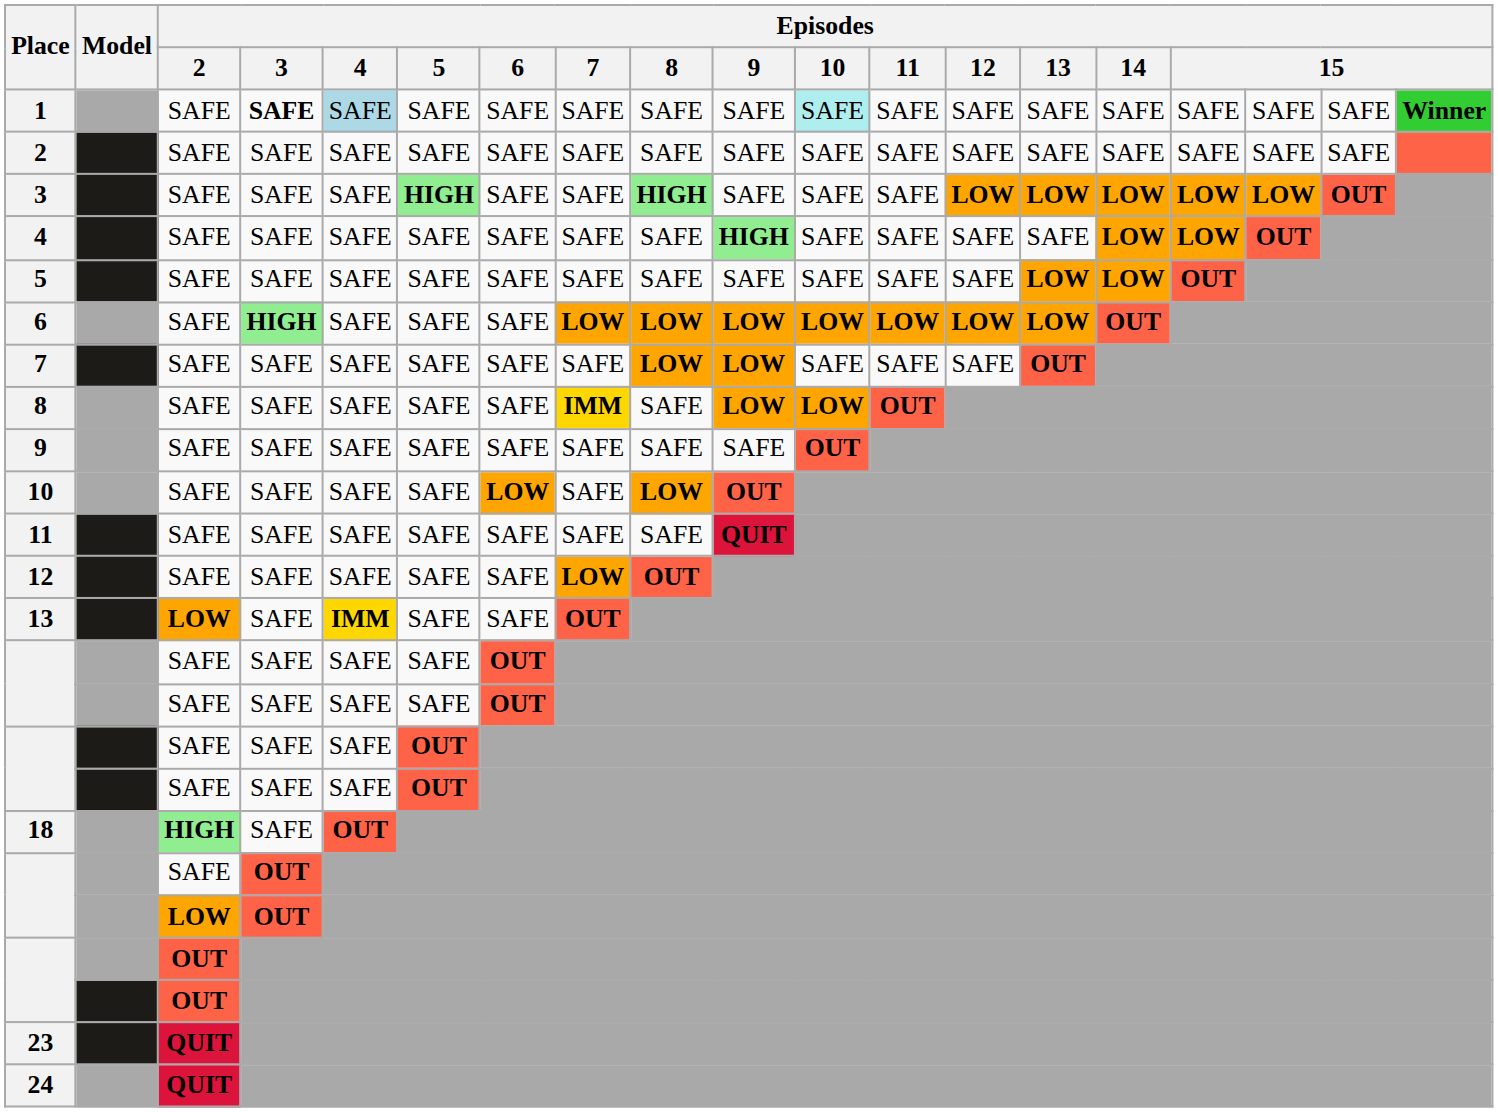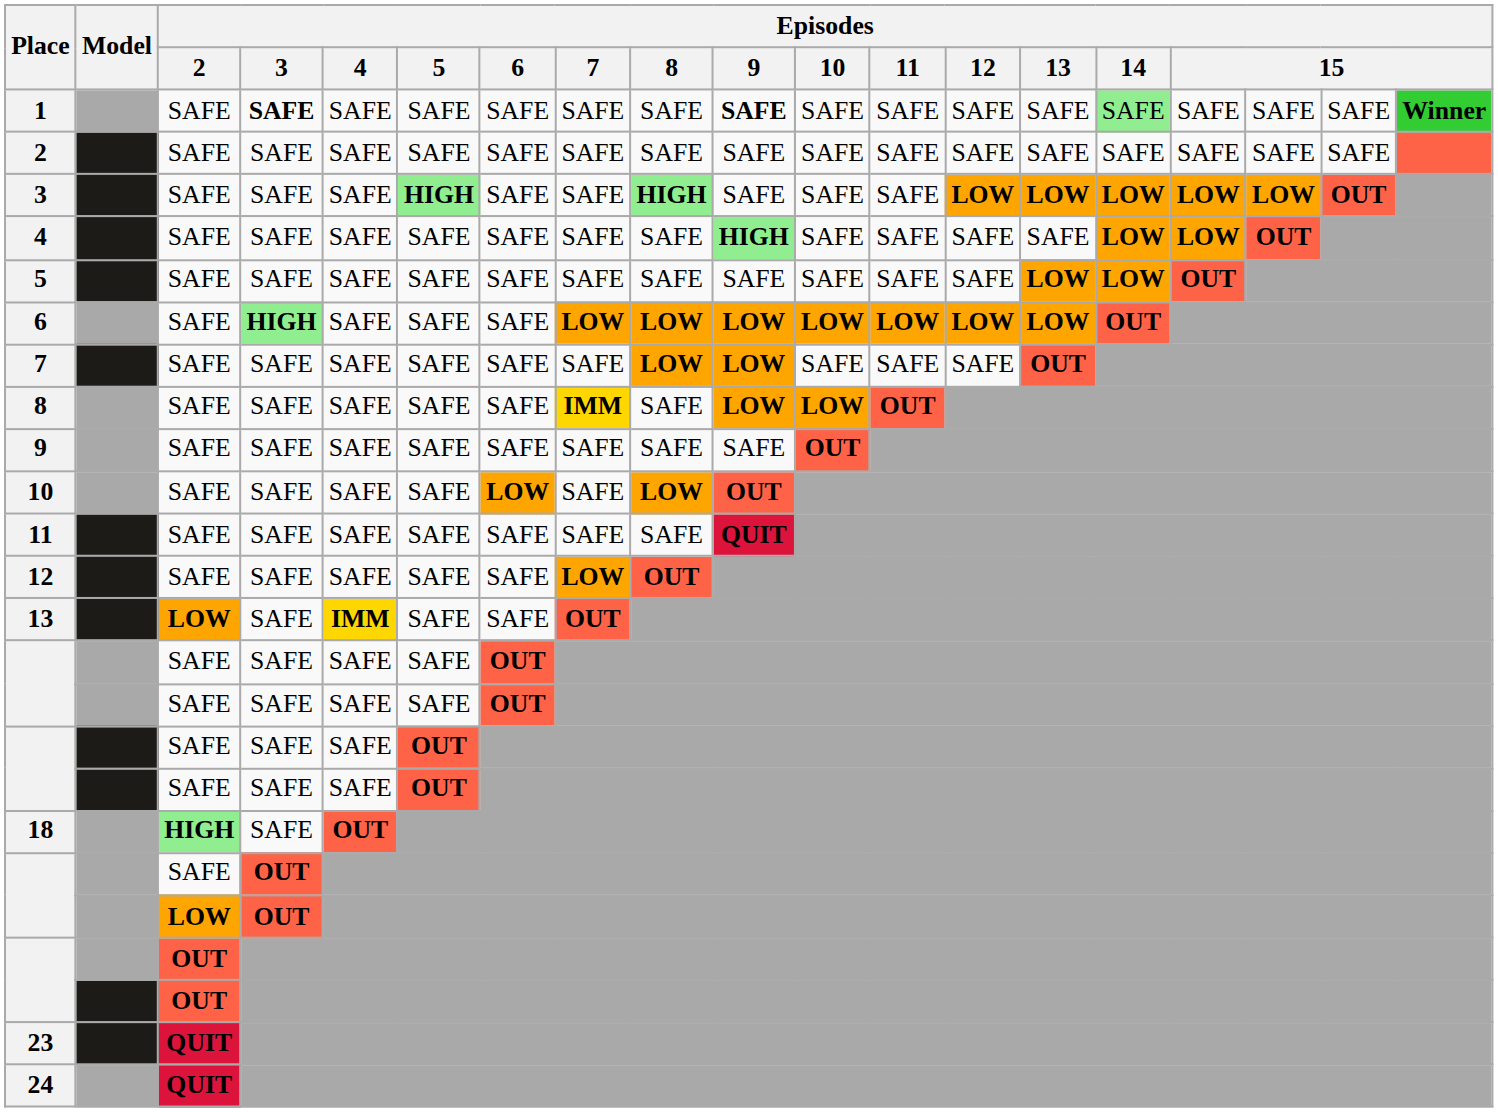(360, 110) lightblue background -> (360, 110) no background
(754, 110) normal -> (754, 110) bold
(833, 110) paleturquoise background -> (833, 110) no background
(1133, 110) no background -> (1133, 110) lightgreen background
